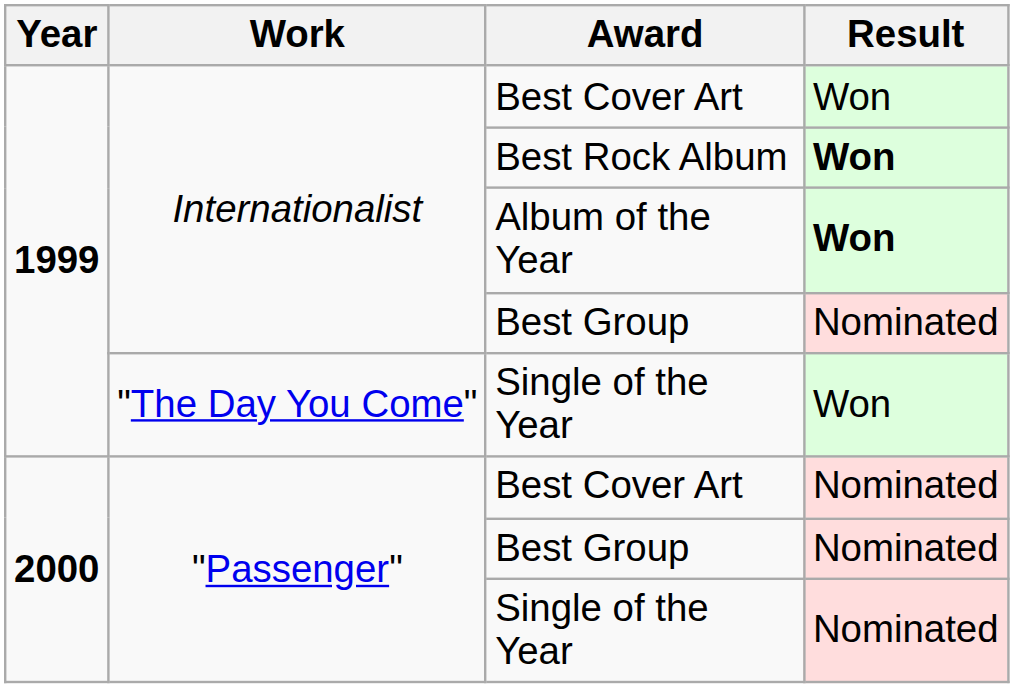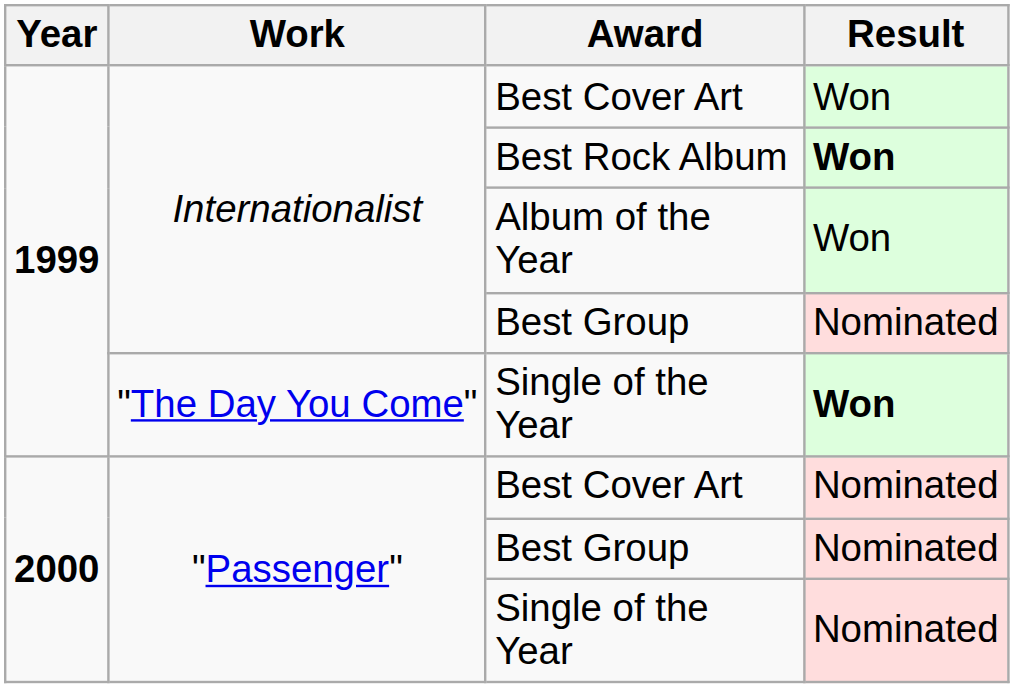(854, 239) bold -> (852, 239) normal
(852, 404) normal -> (854, 404) bold
